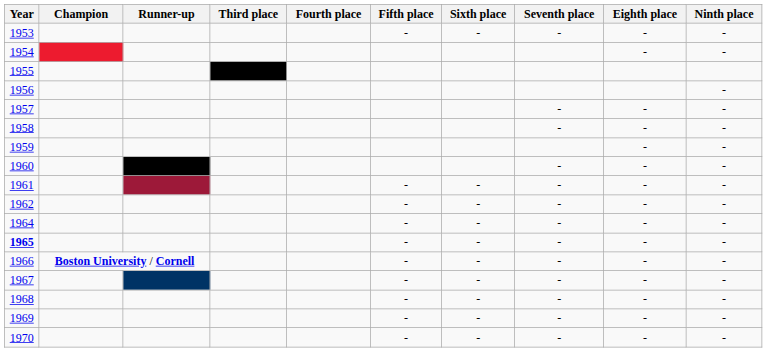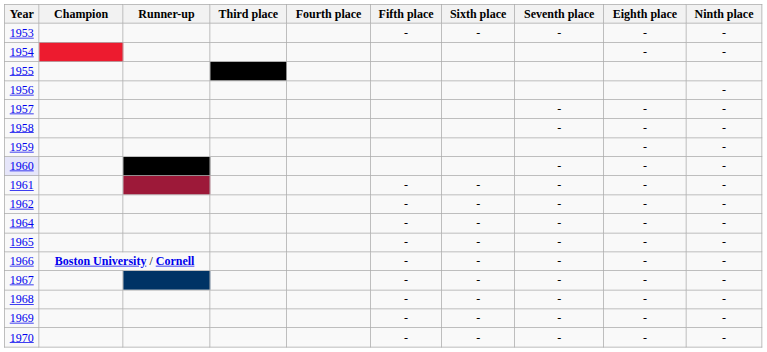(22, 166) no background -> (22, 166) lavender background
(22, 242) bold -> (22, 242) normal
